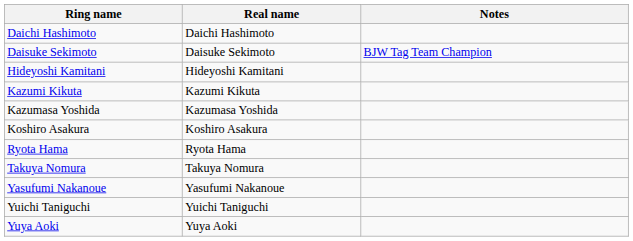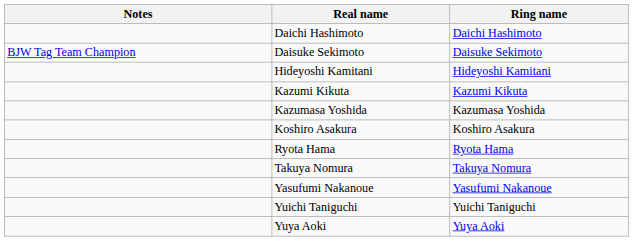columns swapped: (93, 14) <-> (494, 14)
